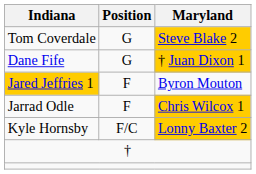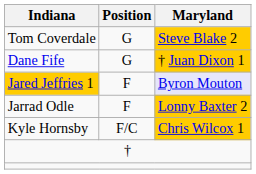(200, 83) no background -> (200, 83) lavender background
(201, 106) Chris Wilcox 1 -> (203, 106) Lonny Baxter 2
(203, 128) Lonny Baxter 2 -> (201, 128) Chris Wilcox 1
